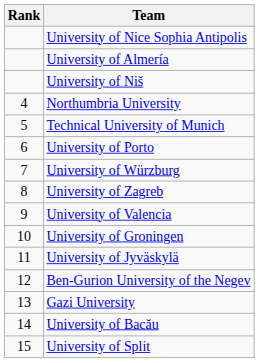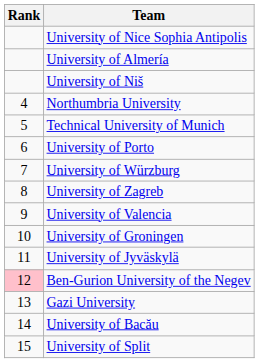(24, 280) no background -> (24, 280) pink background
